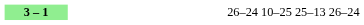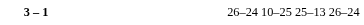(36, 12) lightgreen background -> (36, 12) no background
